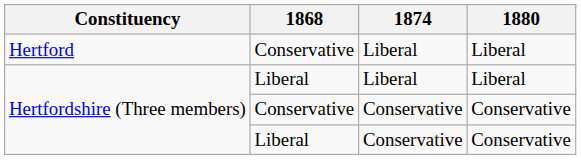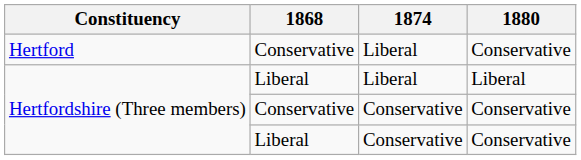(498, 49) Liberal -> (521, 49) Conservative
